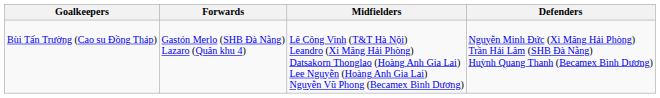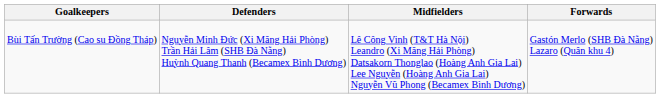columns swapped: (561, 12) <-> (223, 12)
